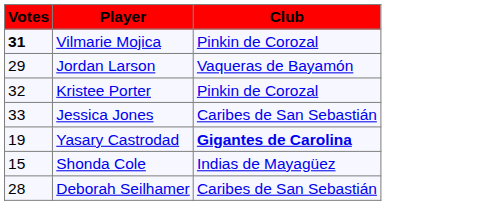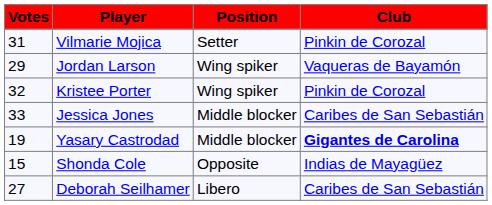+ column: (247, 17)
(17, 41) bold -> (17, 41) normal
(17, 188) 28 -> (17, 188) 27
